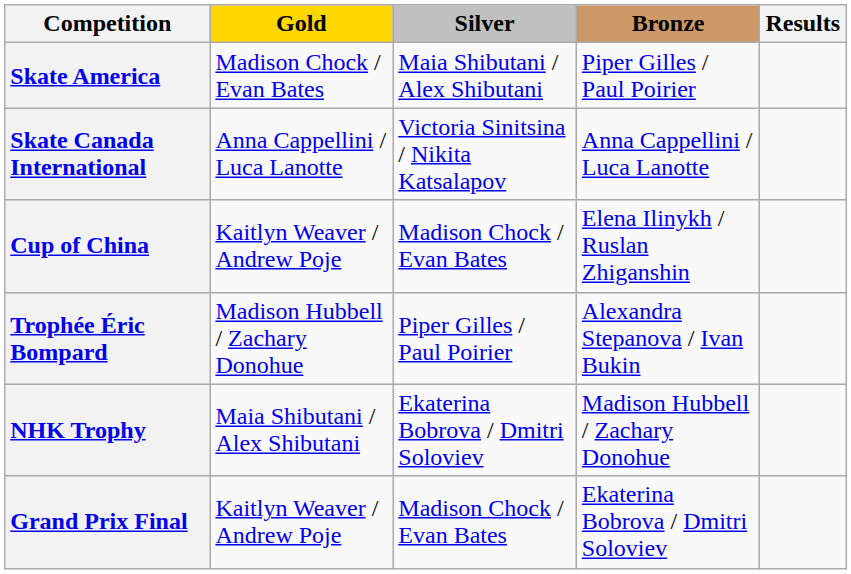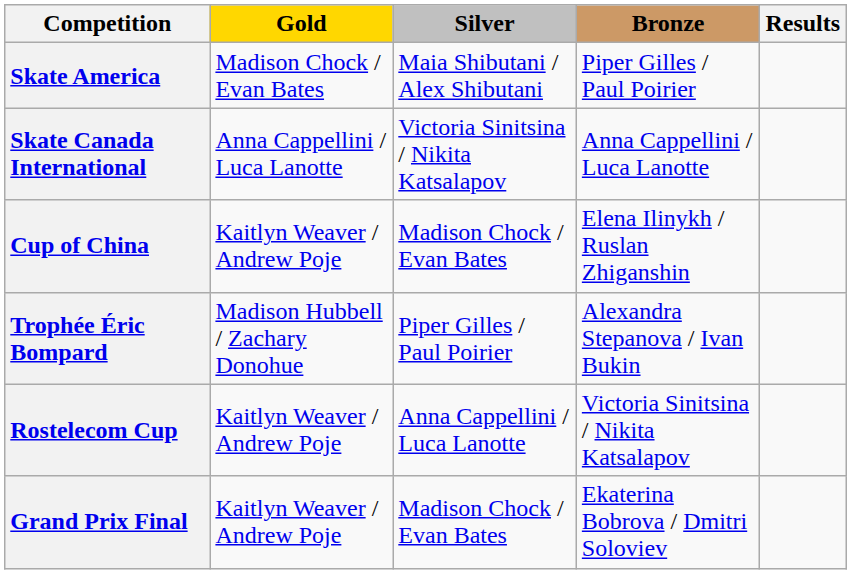+ row: (94, 429)
- row: (78, 429)
